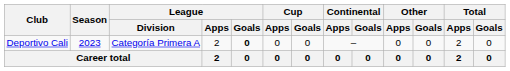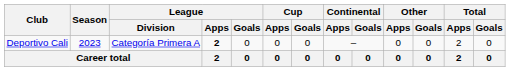(217, 43) normal -> (217, 43) bold
(247, 43) bold -> (247, 43) normal
